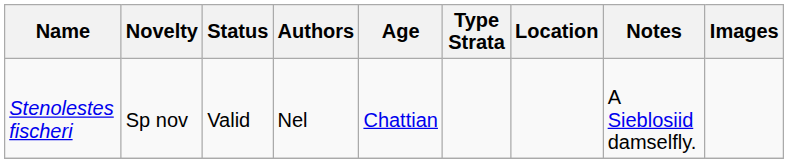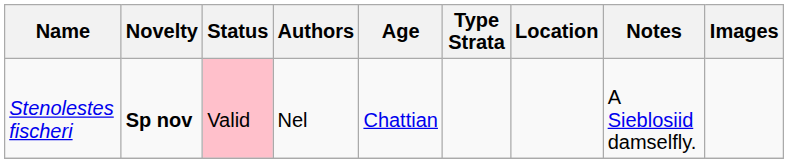(157, 119) normal -> (159, 119) bold
(229, 119) no background -> (229, 119) pink background
